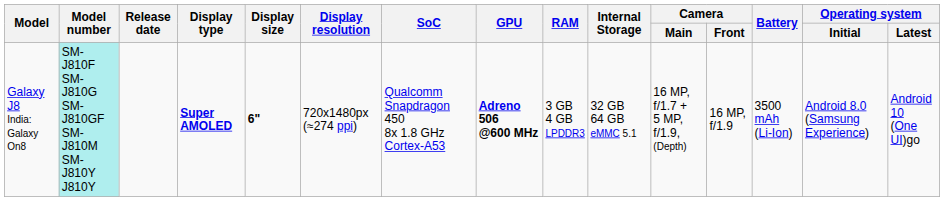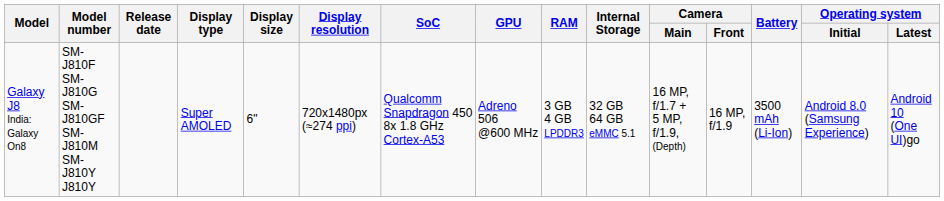(83, 119) paleturquoise background -> (83, 119) no background
(206, 119) bold -> (206, 119) normal
(254, 119) bold -> (252, 119) normal
(508, 119) bold -> (508, 119) normal
